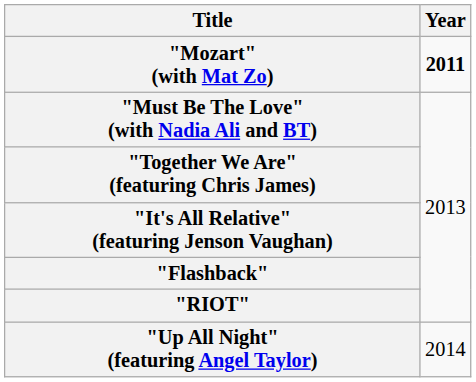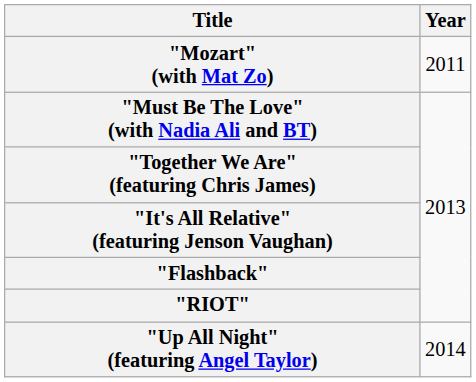(445, 64) bold -> (445, 64) normal
